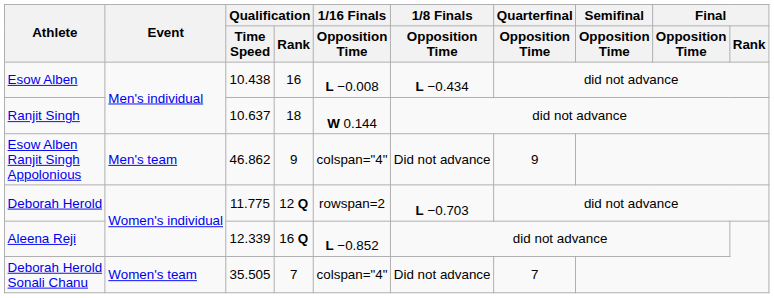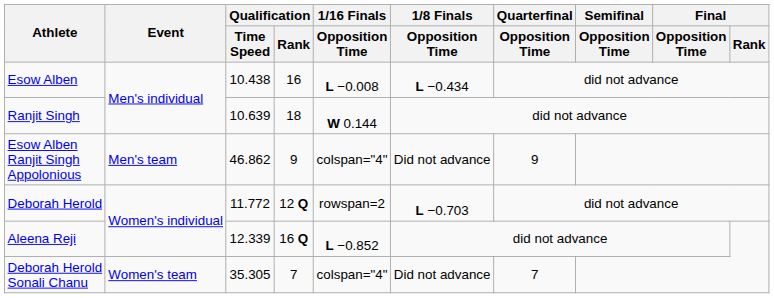(250, 116) 10.637 -> (250, 116) 10.639
(250, 203) 11.775 -> (250, 203) 11.772
(250, 275) 35.505 -> (250, 275) 35.305
